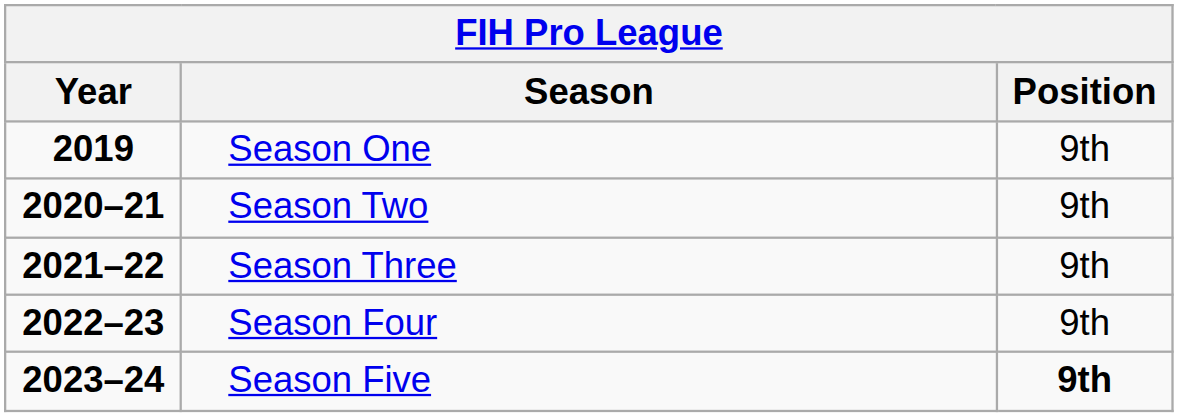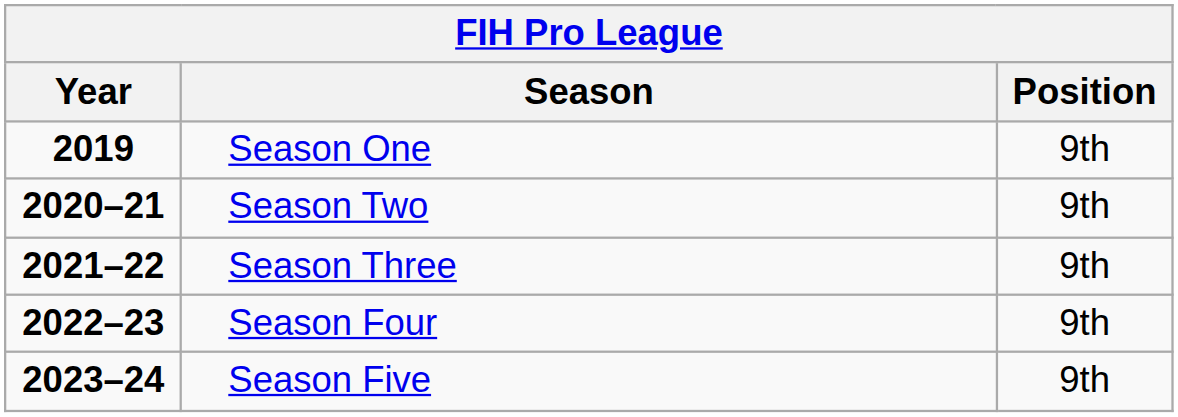(1085, 380) bold -> (1085, 380) normal
